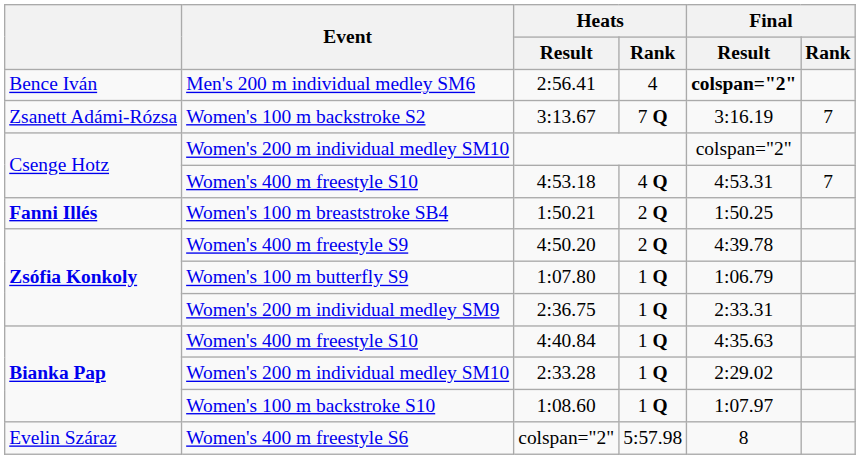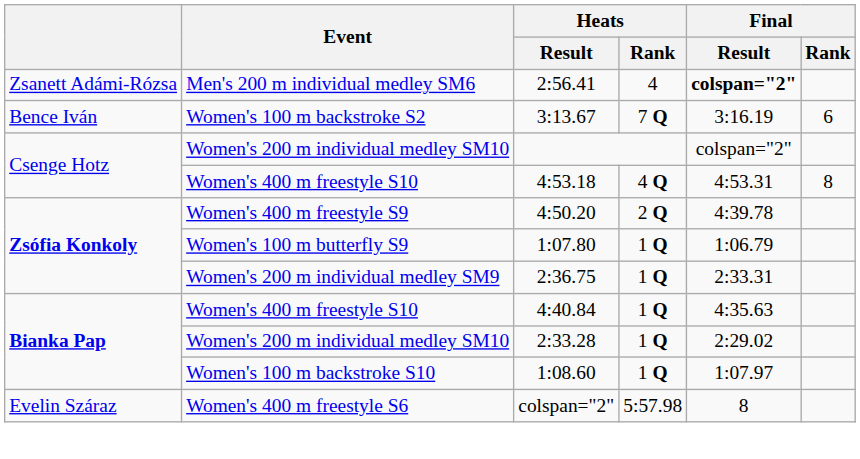(53, 85) Bence Iván -> (93, 85) Zsanett Adámi-Rózsa
(93, 117) Zsanett Adámi-Rózsa -> (53, 117) Bence Iván
(828, 117) 7 -> (828, 117) 6
(828, 181) 7 -> (828, 181) 8
- row: (566, 213)
